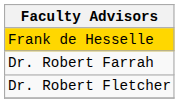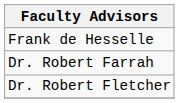(81, 40) gold background -> (81, 40) no background
